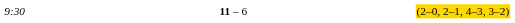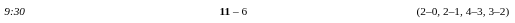(463, 11) gold background -> (463, 11) no background
